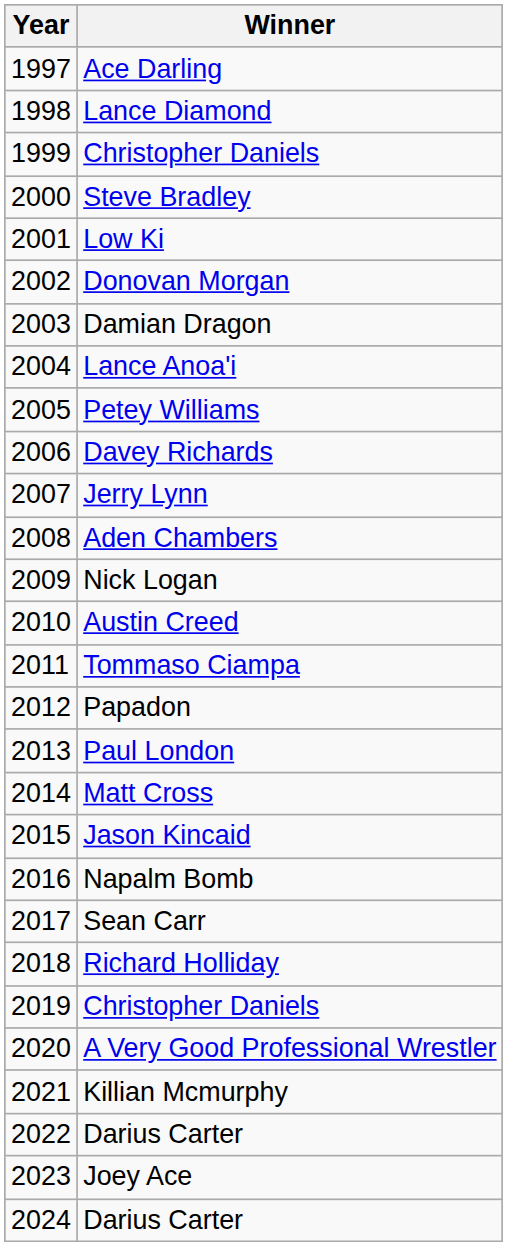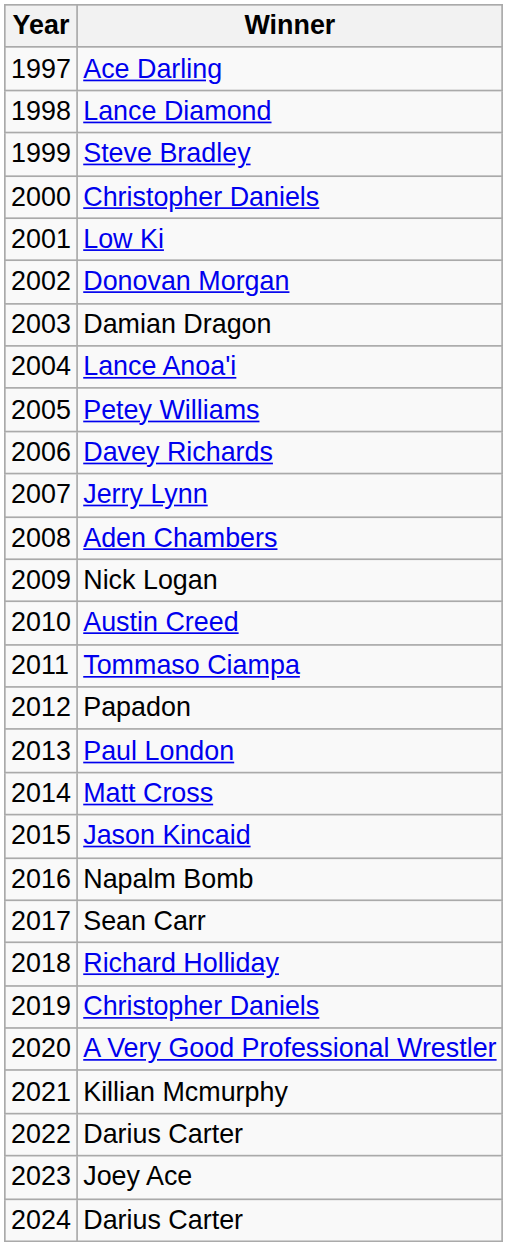(201, 153) Christopher Daniels -> (167, 153) Steve Bradley
(167, 196) Steve Bradley -> (201, 196) Christopher Daniels
